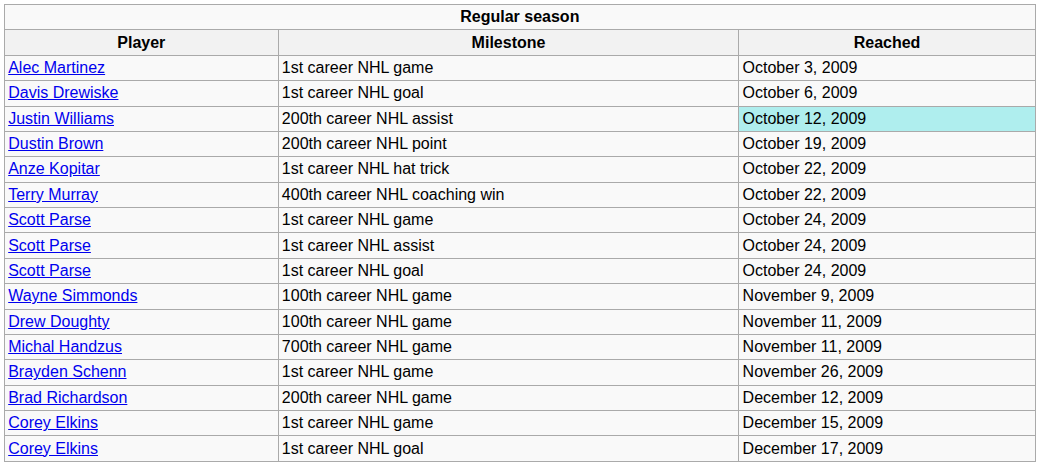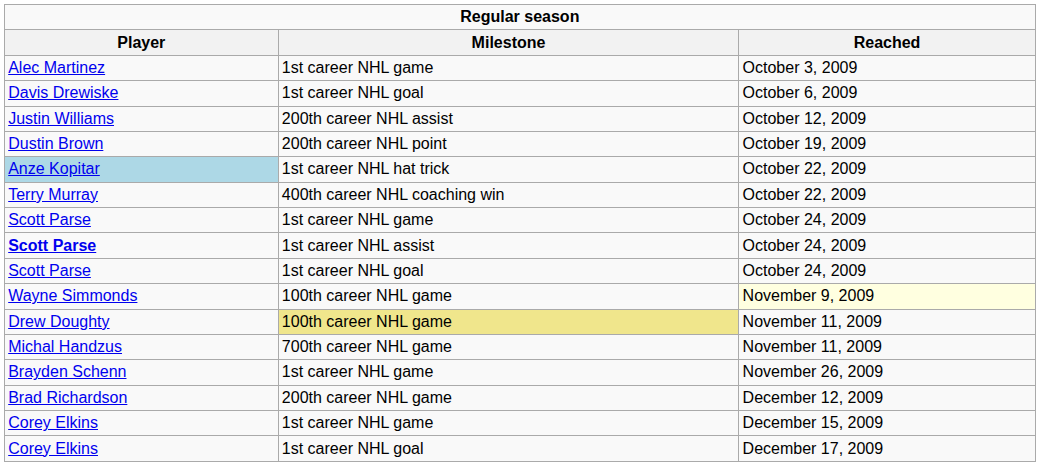(804, 118) paleturquoise background -> (804, 118) no background
(54, 169) no background -> (54, 169) lightblue background
(50, 245) normal -> (52, 245) bold
(808, 296) no background -> (808, 296) lightyellow background
(367, 321) no background -> (367, 321) khaki background
